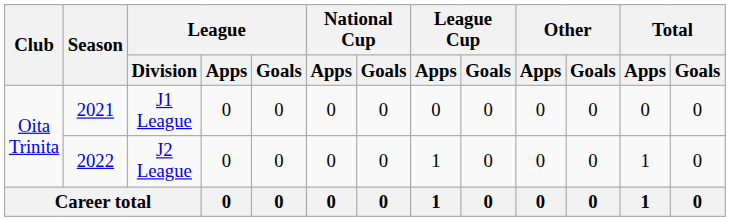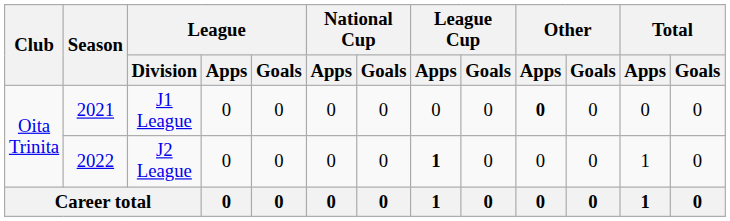(541, 110) normal -> (541, 110) bold
(436, 161) normal -> (436, 161) bold
